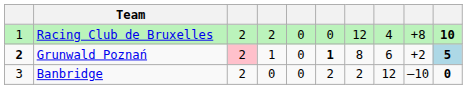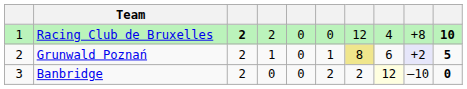(242, 34) normal -> (242, 34) bold
(19, 54) bold -> (19, 54) normal
(242, 54) pink background -> (242, 54) no background
(330, 54) bold -> (330, 54) normal
(360, 54) no background -> (360, 54) khaki background
(418, 54) no background -> (418, 54) lavender background
(447, 54) lightblue background -> (447, 54) no background
(389, 74) no background -> (389, 74) lightyellow background
